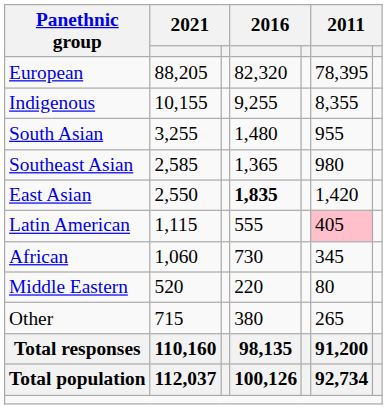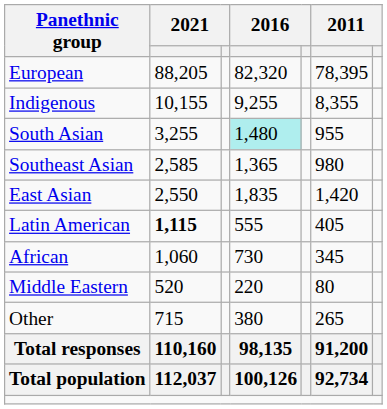(256, 133) no background -> (256, 133) paleturquoise background
(256, 195) bold -> (256, 195) normal
(176, 225) normal -> (176, 225) bold
(329, 225) pink background -> (329, 225) no background
